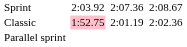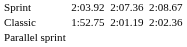(88, 22) pink background -> (88, 22) no background
